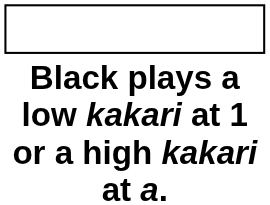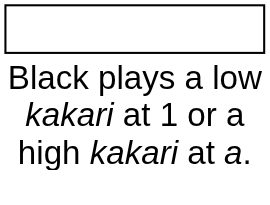(135, 134) bold -> (135, 115) normal
